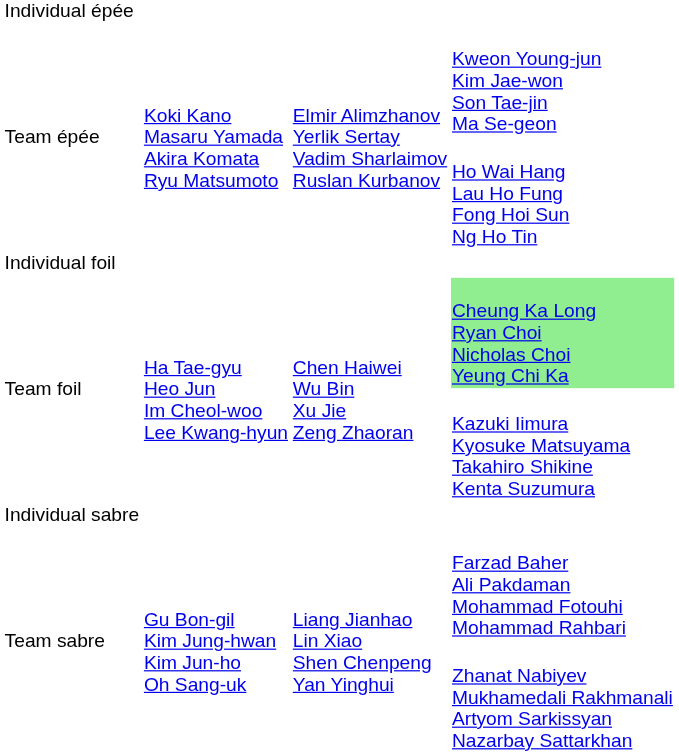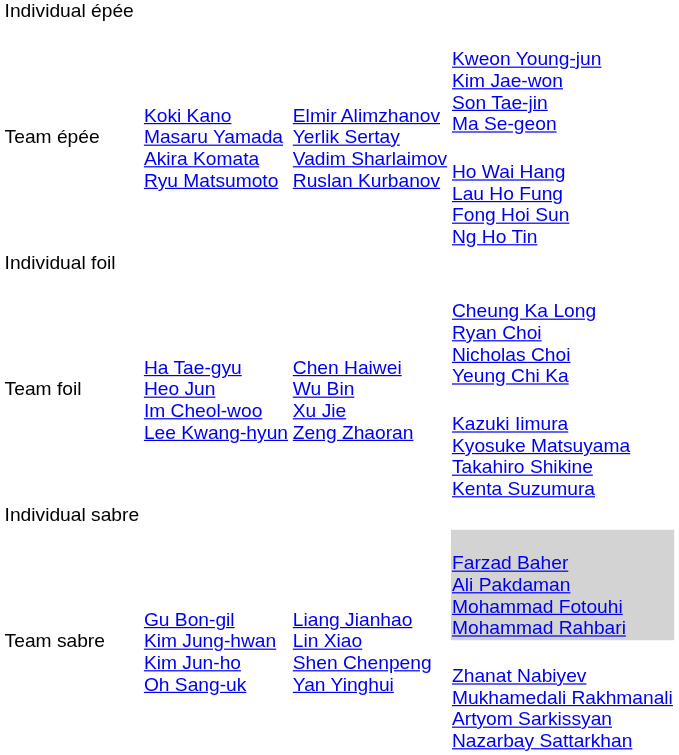(524, 343) lightgreen background -> (524, 343) no background
(539, 595) no background -> (539, 595) lightgrey background
